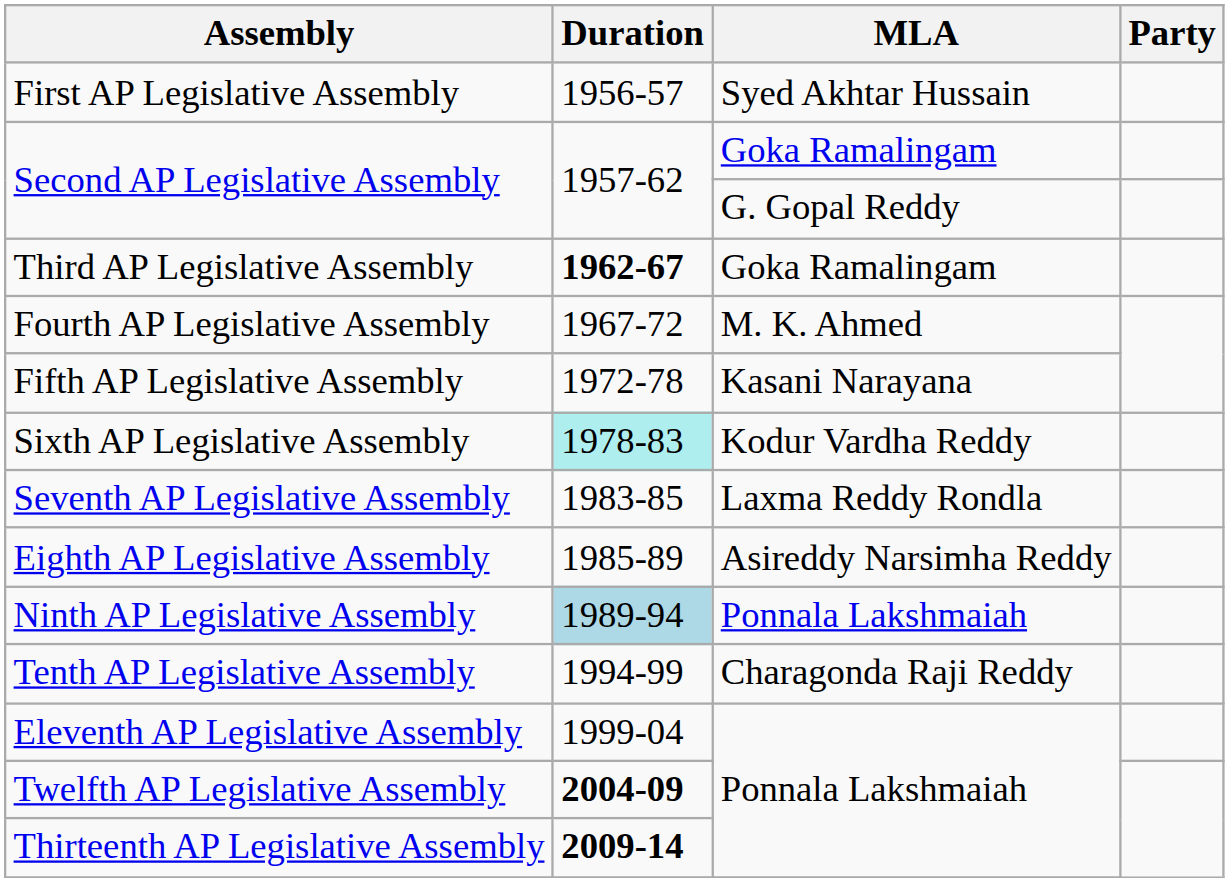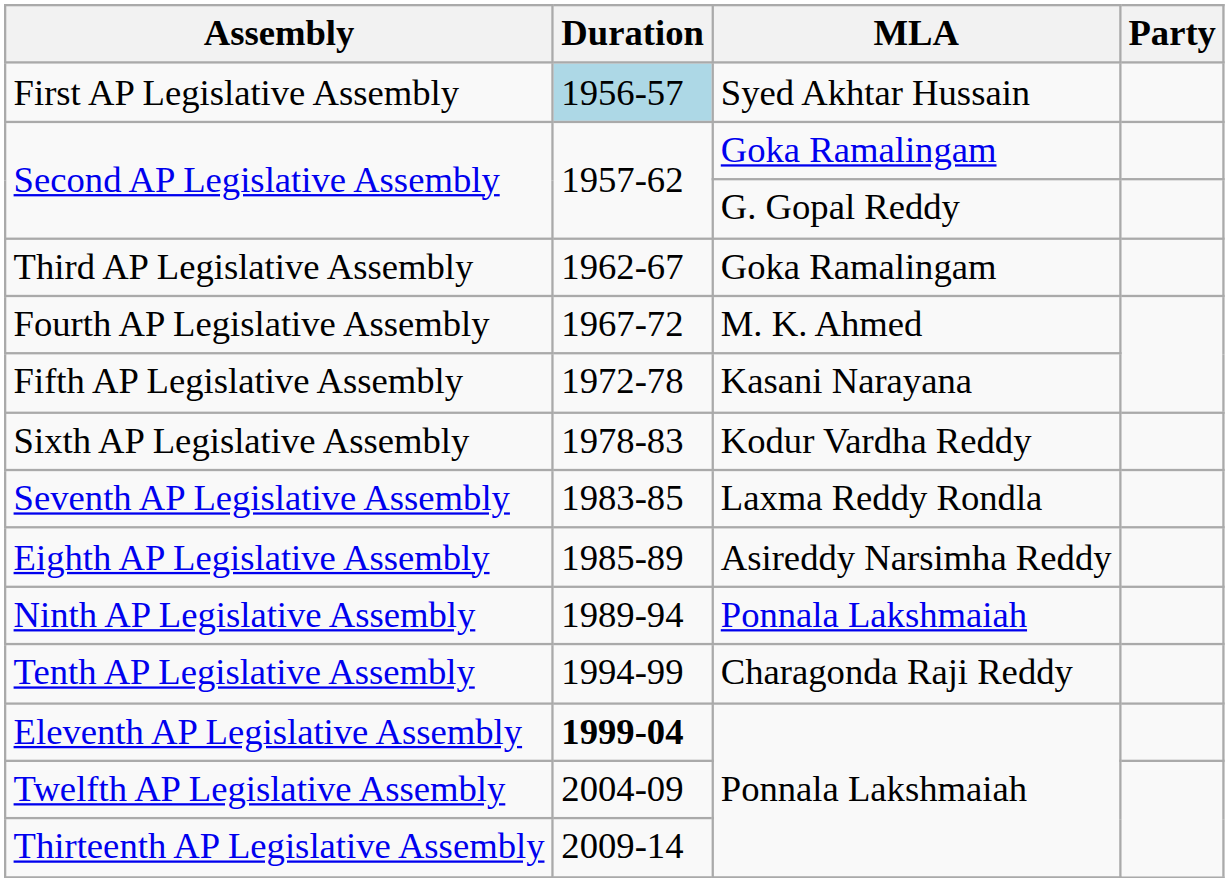(622, 91) no background -> (622, 91) lightblue background
(622, 265) bold -> (622, 265) normal
(622, 440) paleturquoise background -> (622, 440) no background
(622, 614) lightblue background -> (622, 614) no background
(622, 730) normal -> (622, 730) bold
(622, 788) bold -> (622, 788) normal
(622, 847) bold -> (622, 847) normal
